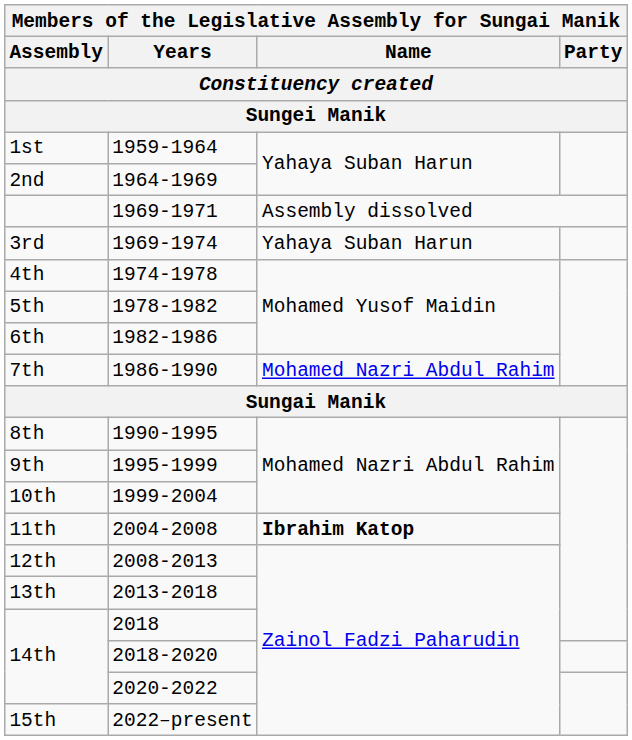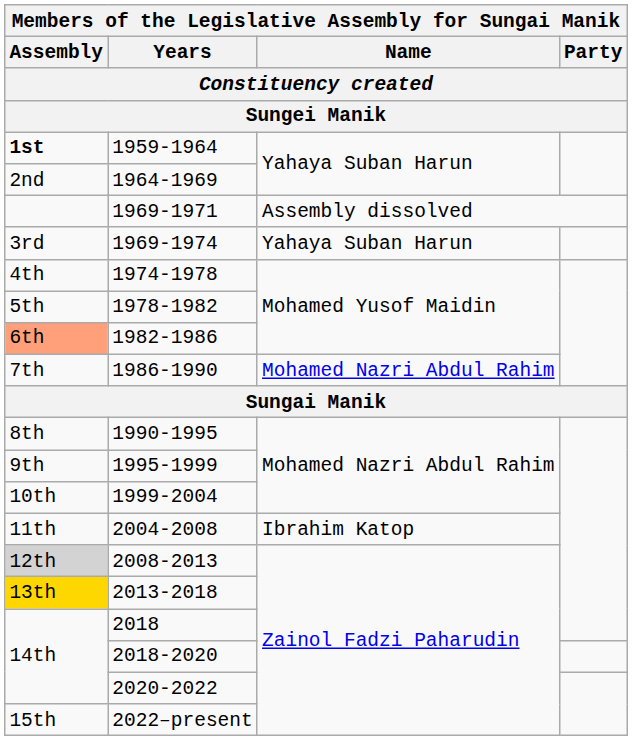(27, 148) normal -> (27, 148) bold
(27, 338) no background -> (27, 338) lightsalmon background
(338, 529) bold -> (338, 529) normal
(33, 561) no background -> (33, 561) lightgrey background
(33, 593) no background -> (33, 593) gold background
